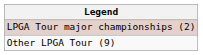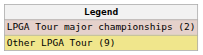(61, 43) no background -> (61, 43) khaki background
